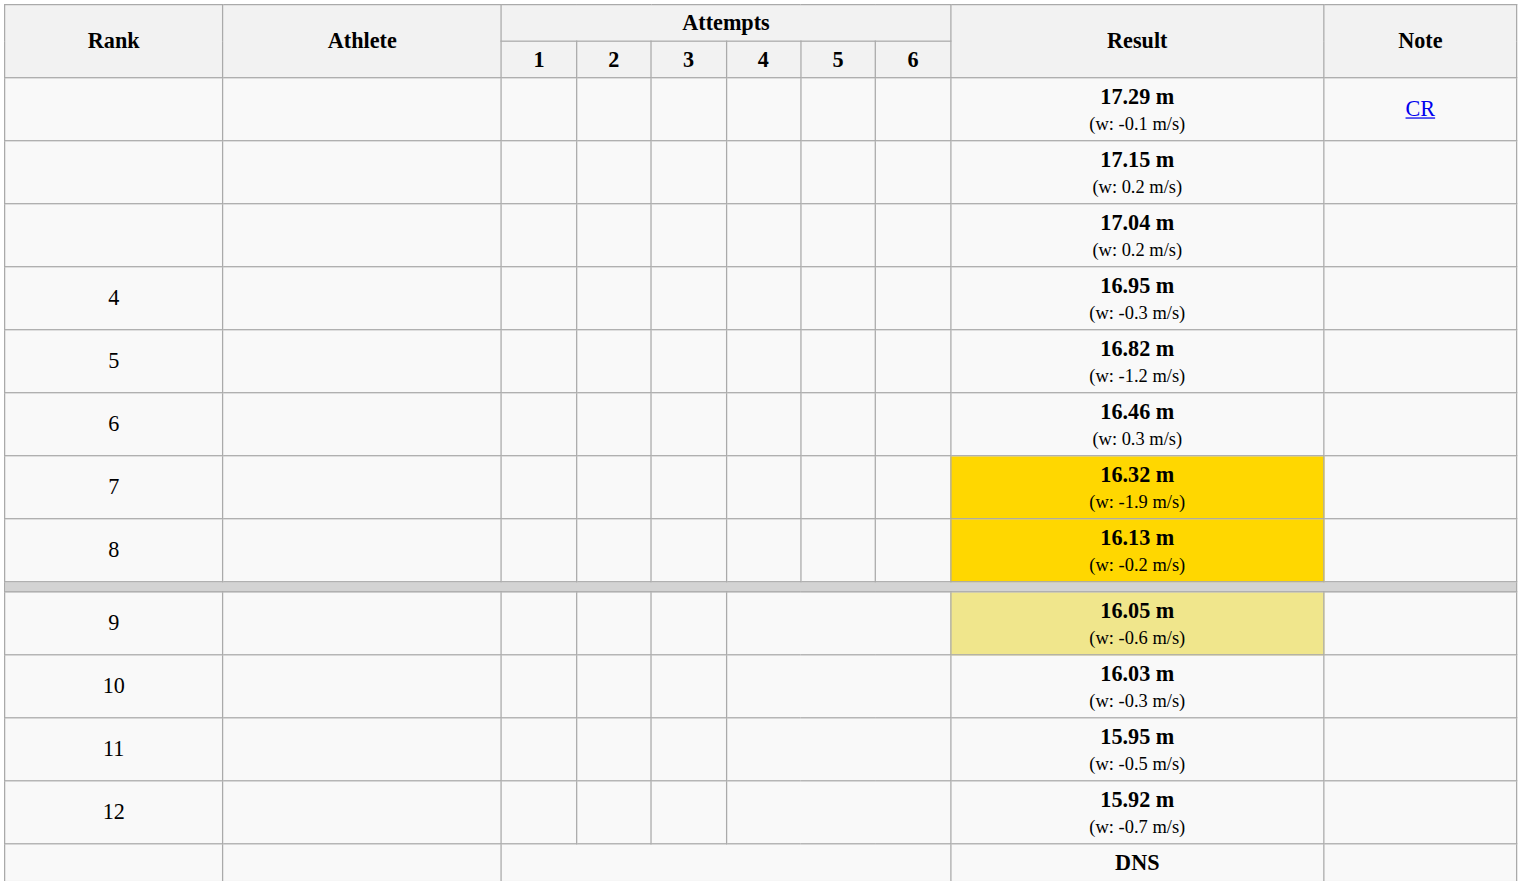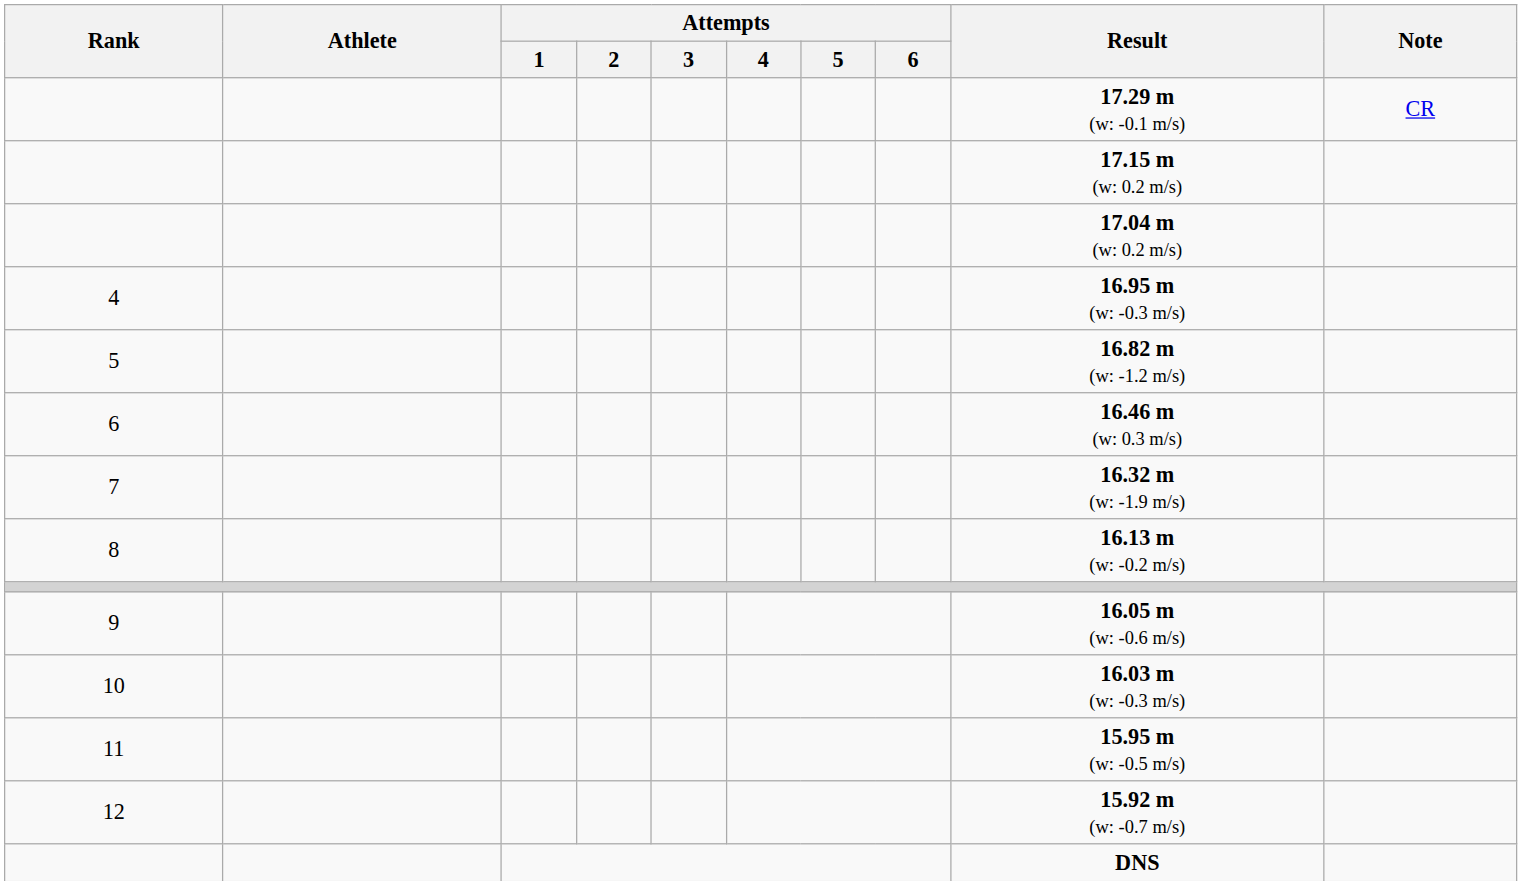(1137, 486) gold background -> (1137, 486) no background
(1137, 549) gold background -> (1137, 549) no background
(1137, 622) khaki background -> (1137, 622) no background
